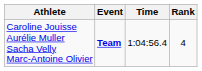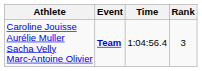(183, 43) 4 -> (183, 43) 3
